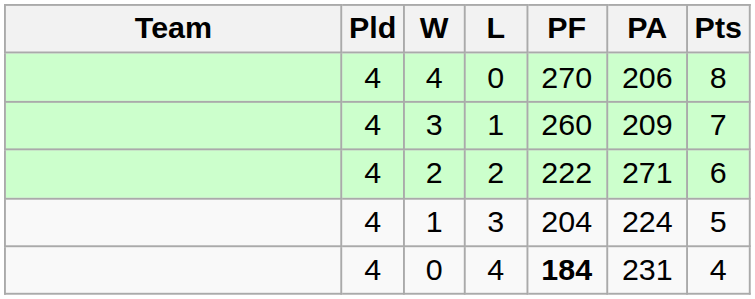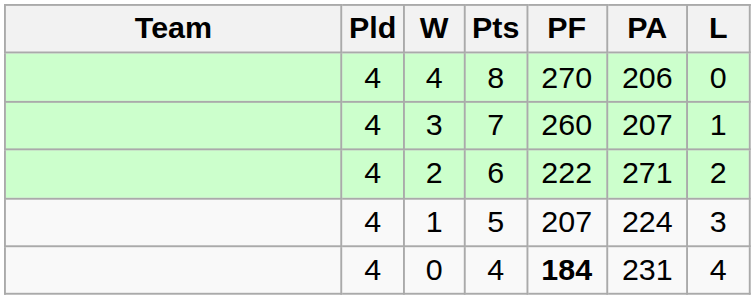columns swapped: (496, 28) <-> (718, 28)
(647, 125) 209 -> (647, 125) 207
(567, 221) 204 -> (567, 221) 207
